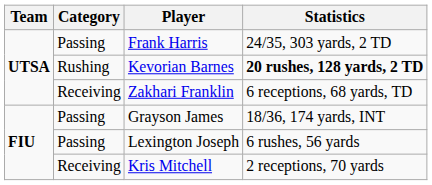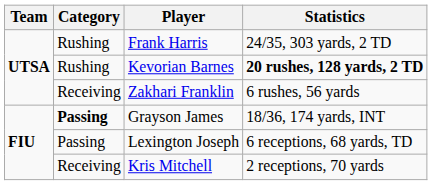(81, 42) Passing -> (83, 42) Rushing
(329, 92) 6 receptions, 68 yards, TD -> (303, 92) 6 rushes, 56 yards
(81, 117) normal -> (82, 117) bold
(303, 141) 6 rushes, 56 yards -> (329, 141) 6 receptions, 68 yards, TD
